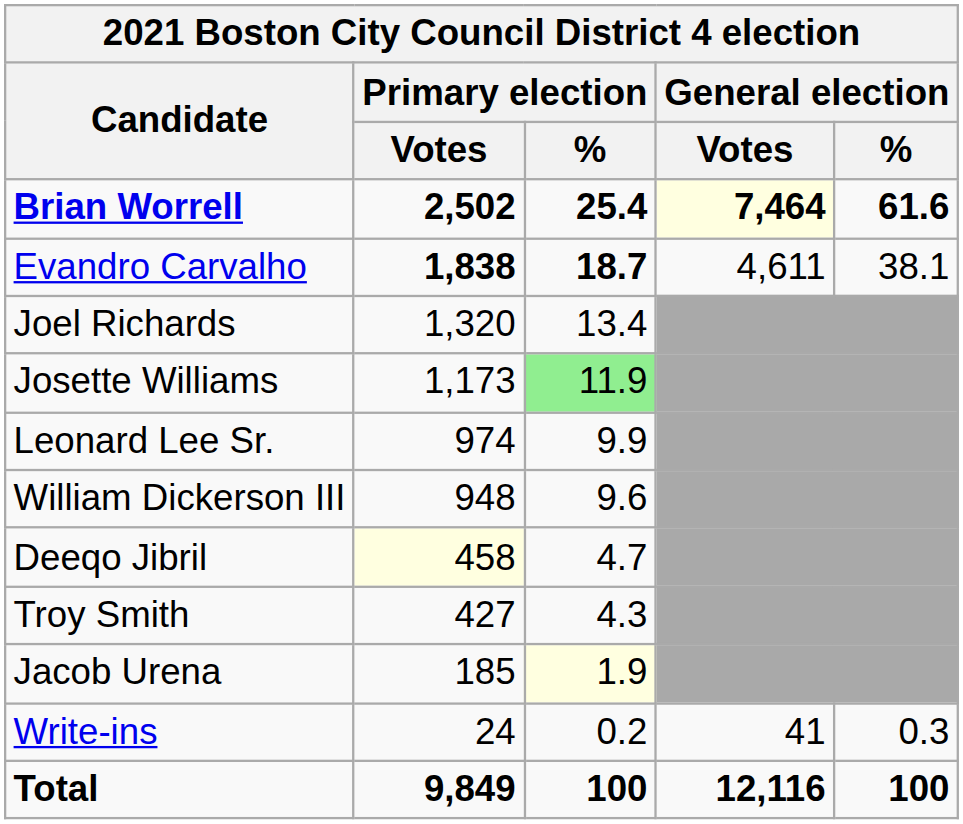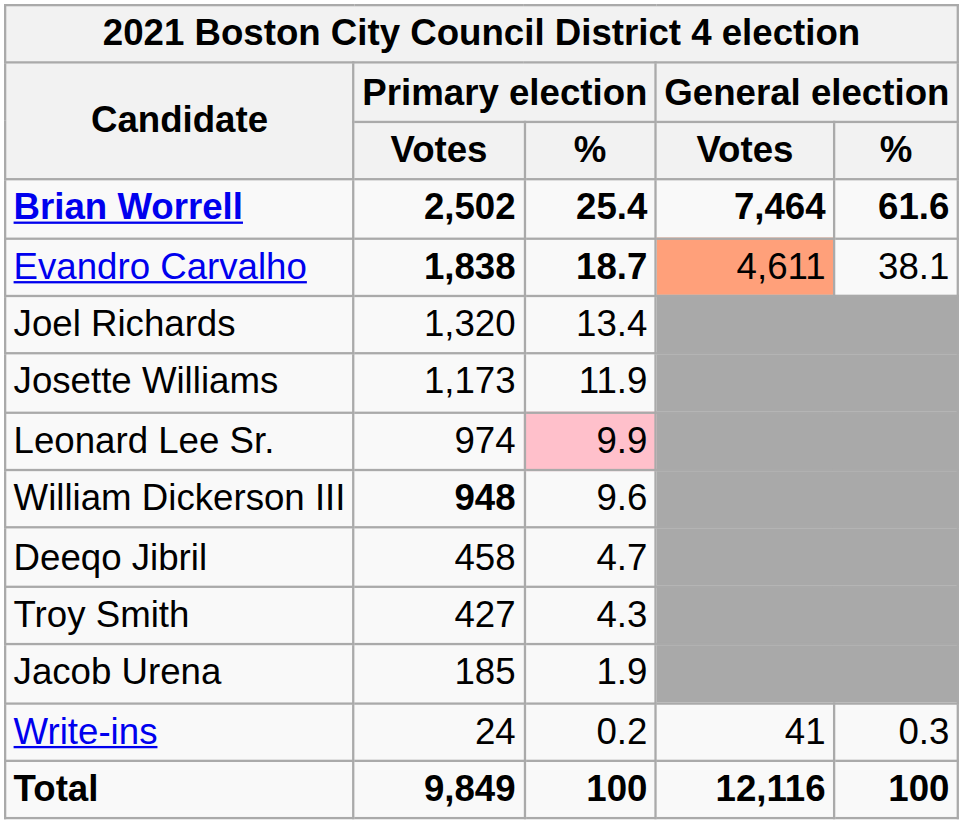(780, 207) lightyellow background -> (780, 207) no background
(781, 265) no background -> (781, 265) lightsalmon background
(613, 382) lightgreen background -> (613, 382) no background
(622, 440) no background -> (622, 440) pink background
(485, 498) normal -> (485, 498) bold
(485, 556) lightyellow background -> (485, 556) no background
(622, 672) lightyellow background -> (622, 672) no background
